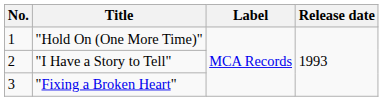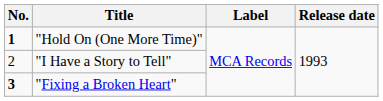(11, 38) normal -> (11, 38) bold
(11, 84) normal -> (11, 84) bold
